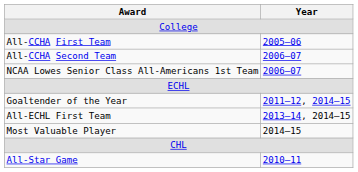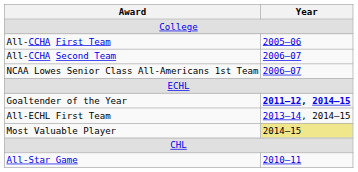(307, 101) normal -> (307, 101) bold
(282, 130) no background -> (282, 130) khaki background
